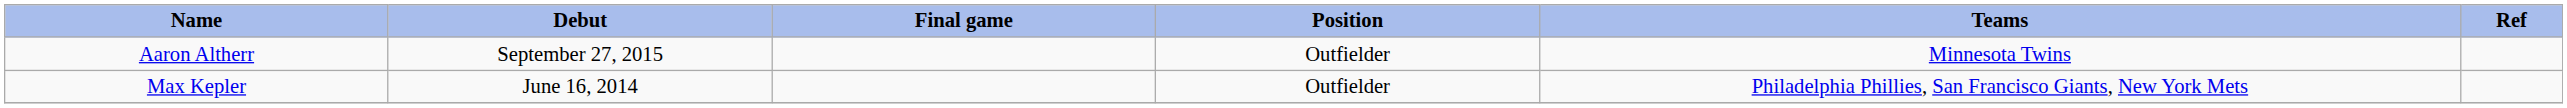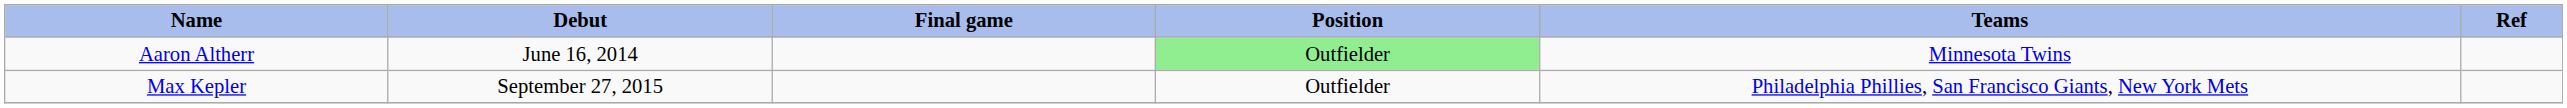(580, 53) September 27, 2015 -> (580, 53) June 16, 2014
(1348, 53) no background -> (1348, 53) lightgreen background
(580, 86) June 16, 2014 -> (580, 86) September 27, 2015
